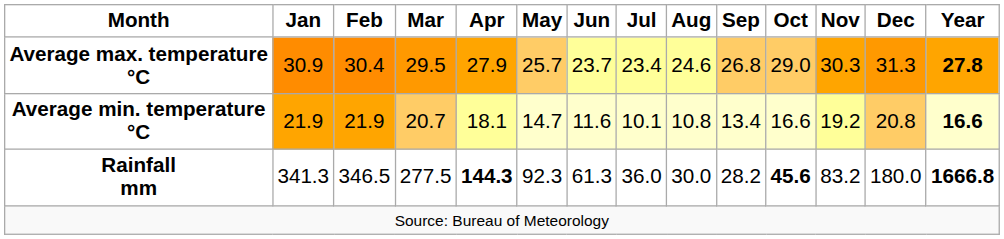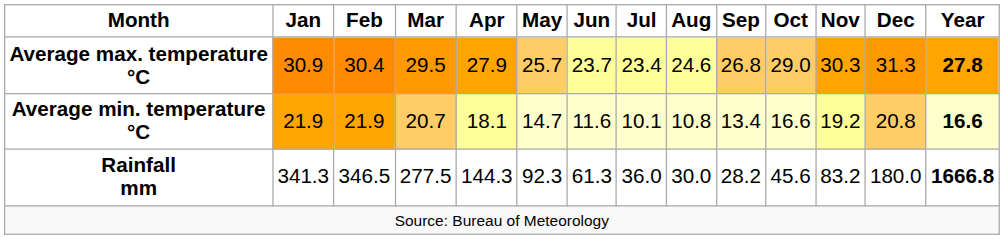(487, 177) bold -> (487, 177) normal
(791, 177) bold -> (791, 177) normal
